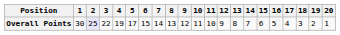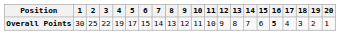(93, 24) lavender background -> (93, 24) no background
(274, 24) normal -> (274, 24) bold
